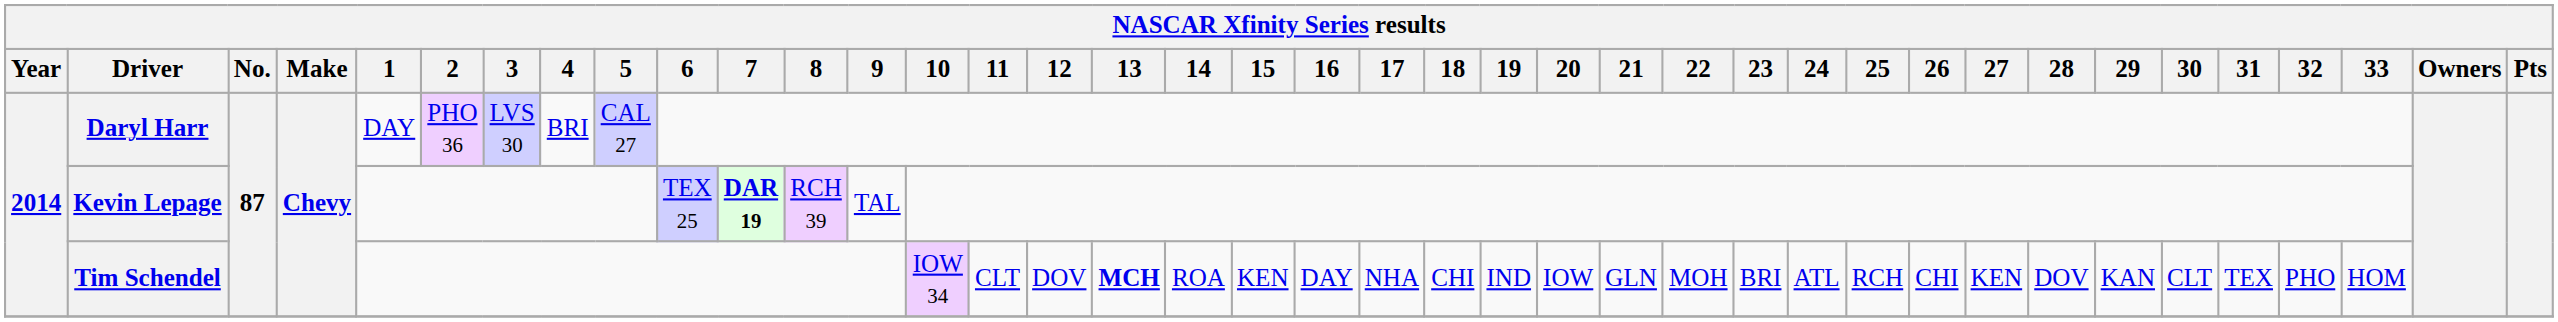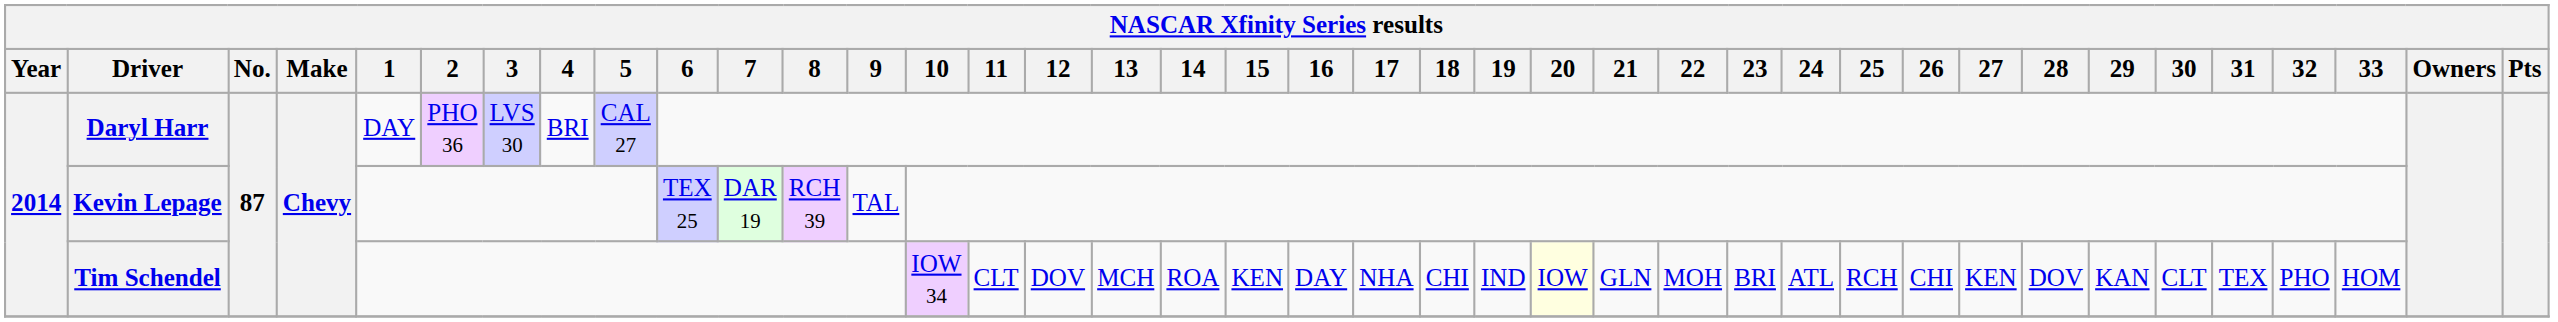(751, 203) bold -> (750, 202) normal
(1129, 278) bold -> (1126, 278) normal
(1568, 278) no background -> (1563, 278) lightyellow background
